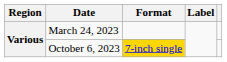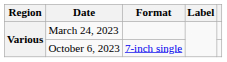(154, 48) gold background -> (154, 48) no background
